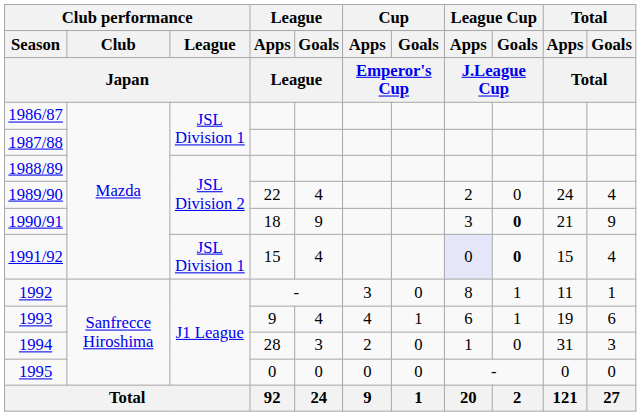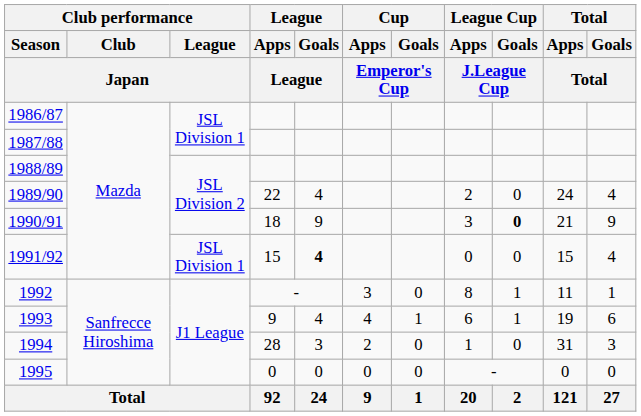(319, 256) normal -> (319, 256) bold
(468, 256) lavender background -> (468, 256) no background
(517, 256) bold -> (517, 256) normal
